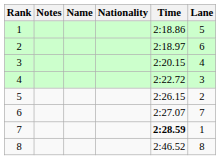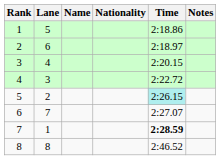columns swapped: (202, 12) <-> (49, 12)
(169, 96) no background -> (167, 96) paleturquoise background
